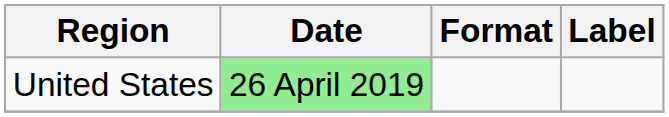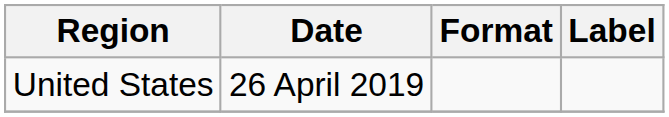(327, 84) lightgreen background -> (327, 84) no background
